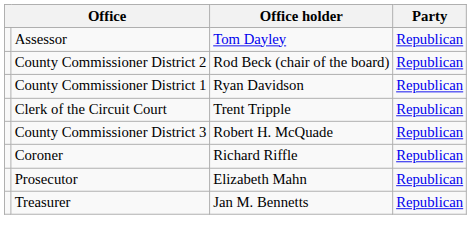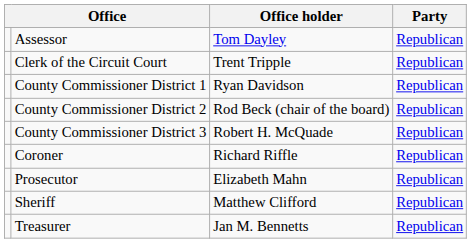rows swapped: (91, 109) <-> (111, 62)
+ row: (35, 202)
